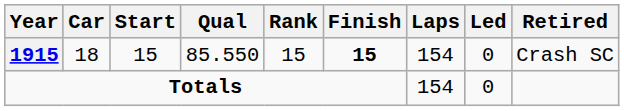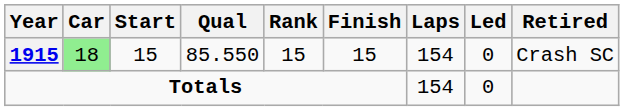(87, 55) no background -> (87, 55) lightgreen background
(364, 55) bold -> (364, 55) normal
